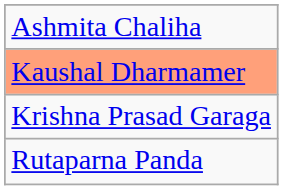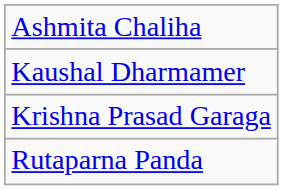(128, 71) lightsalmon background -> (128, 71) no background
